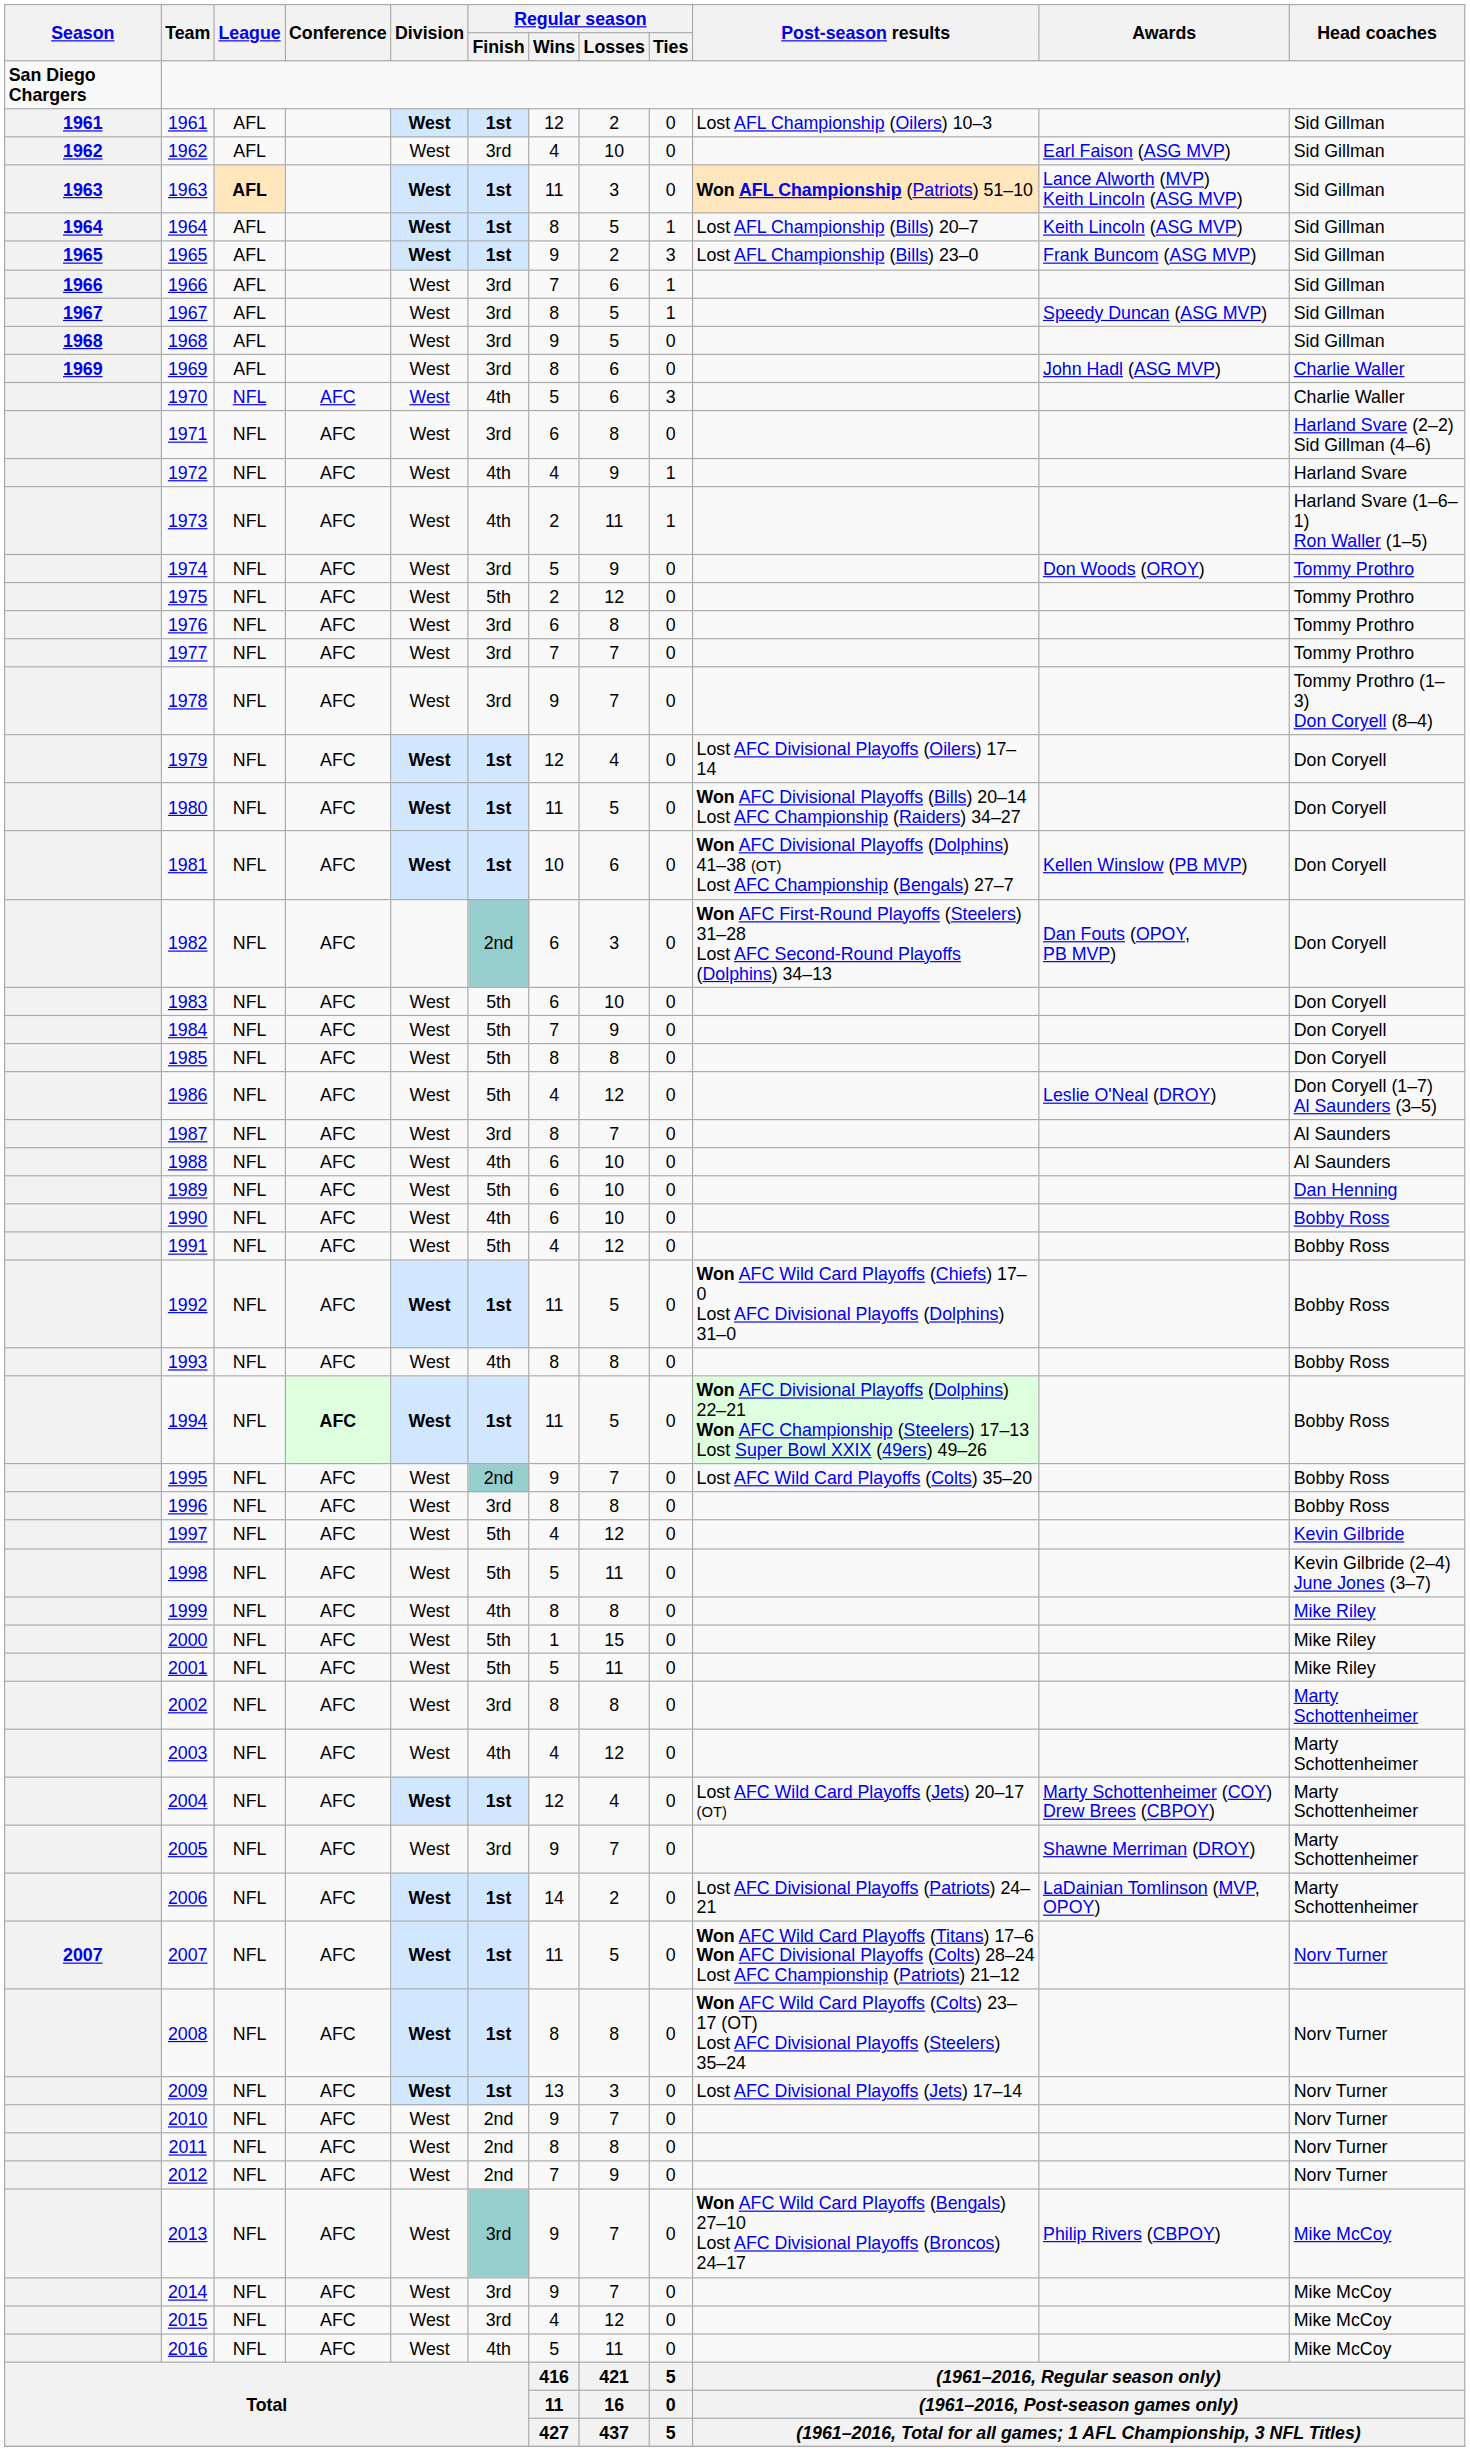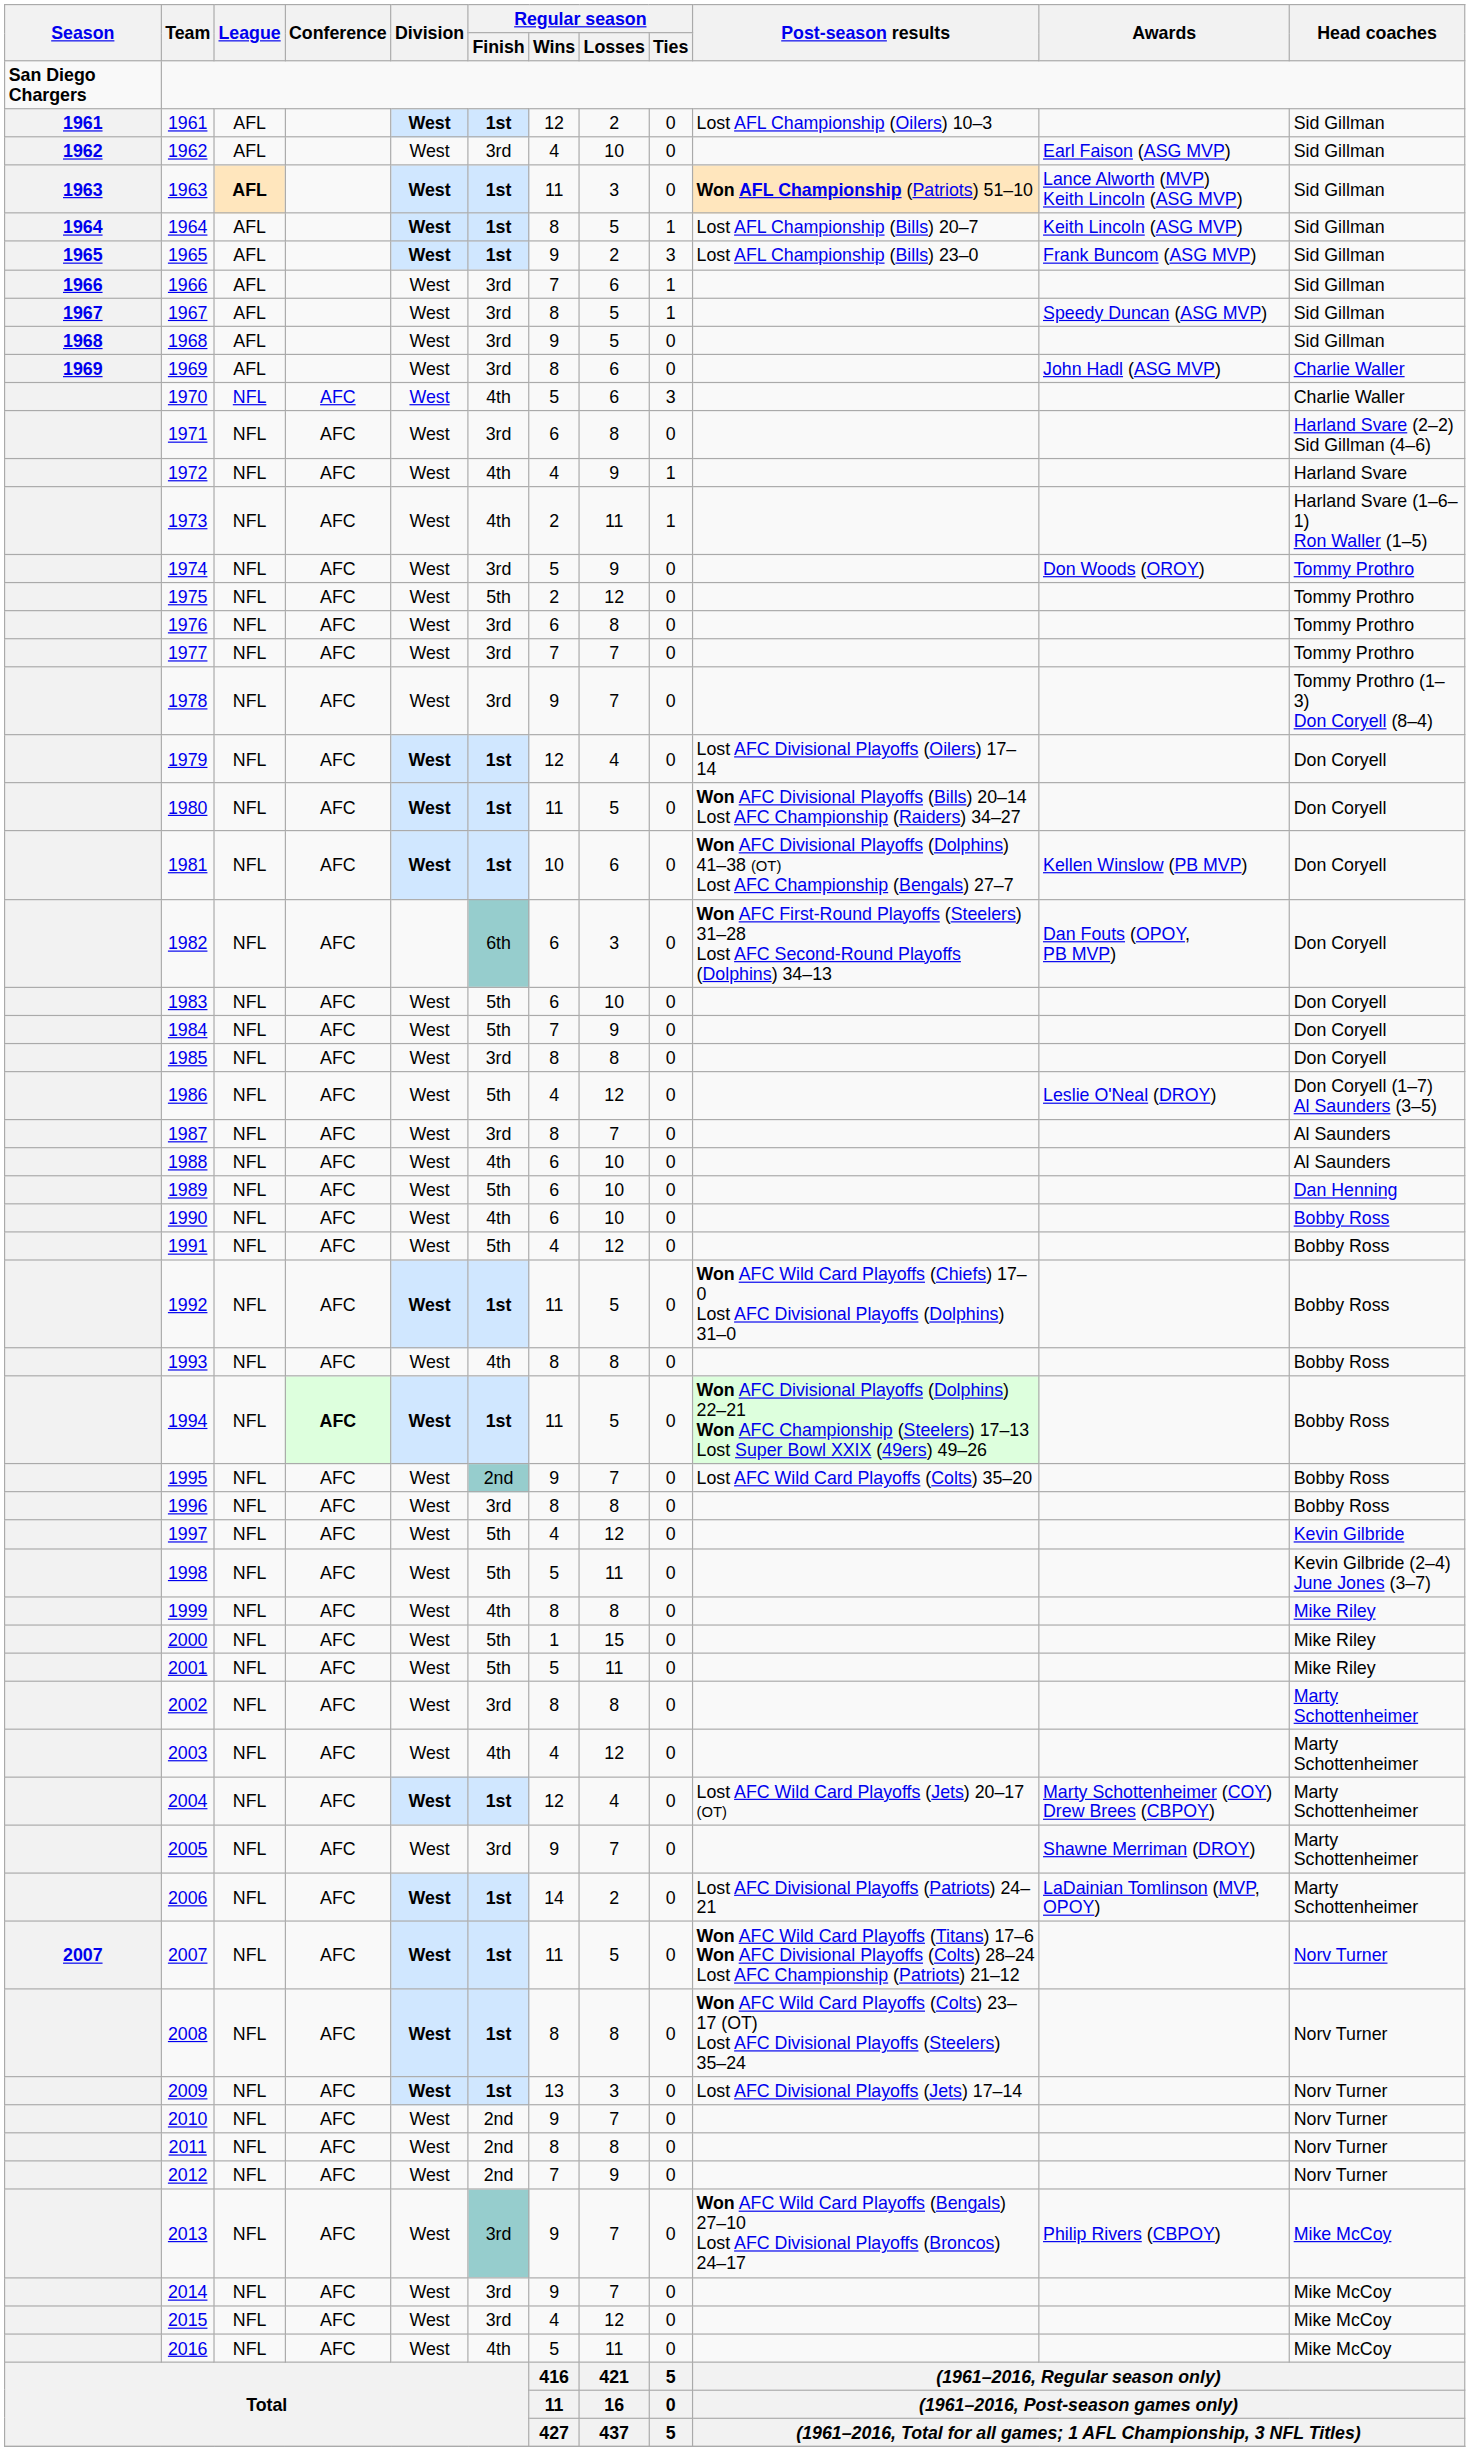(499, 943) 2nd -> (499, 943) 6th
(499, 1057) 5th -> (499, 1057) 3rd
